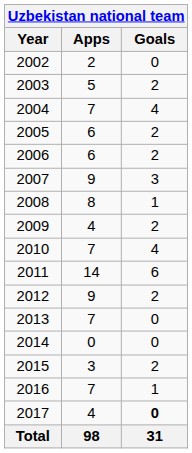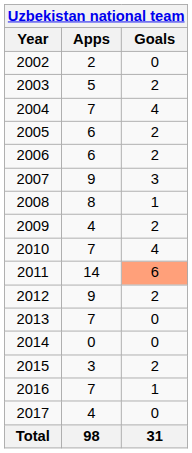(155, 272) no background -> (155, 272) lightsalmon background
(155, 413) bold -> (155, 413) normal
